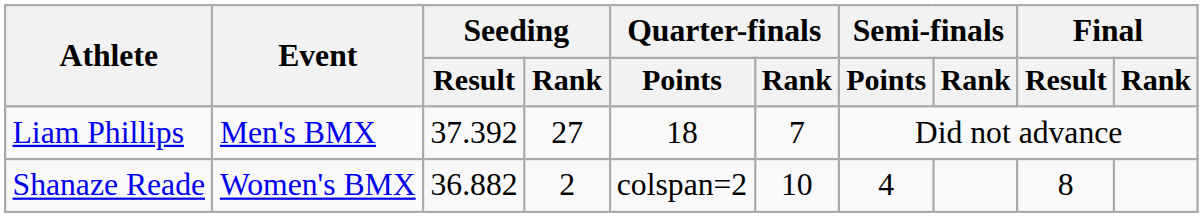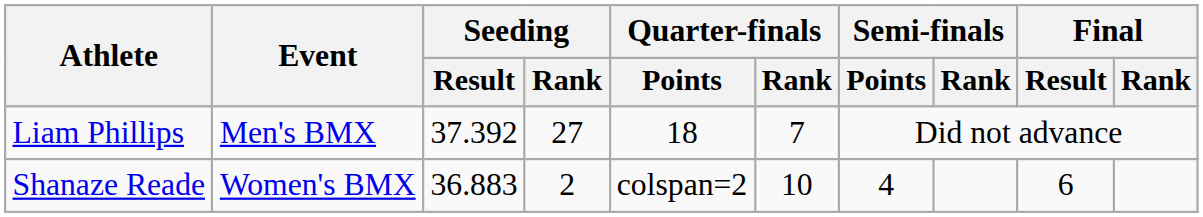(474, 184) 36.882 -> (474, 184) 36.883
(1066, 184) 8 -> (1066, 184) 6
